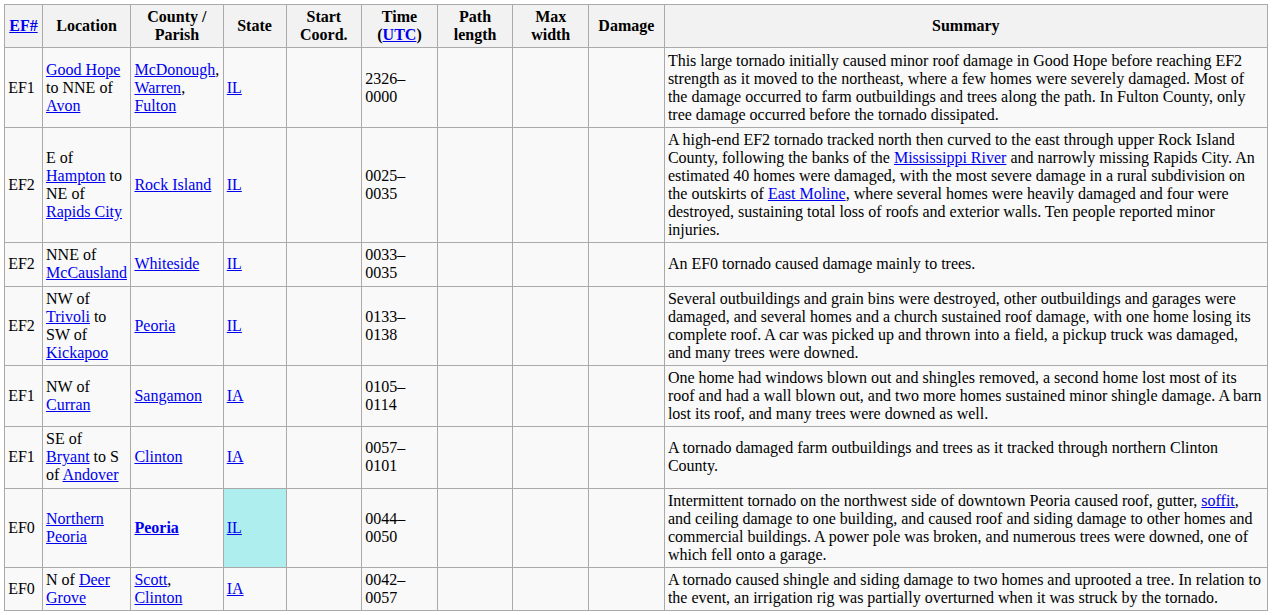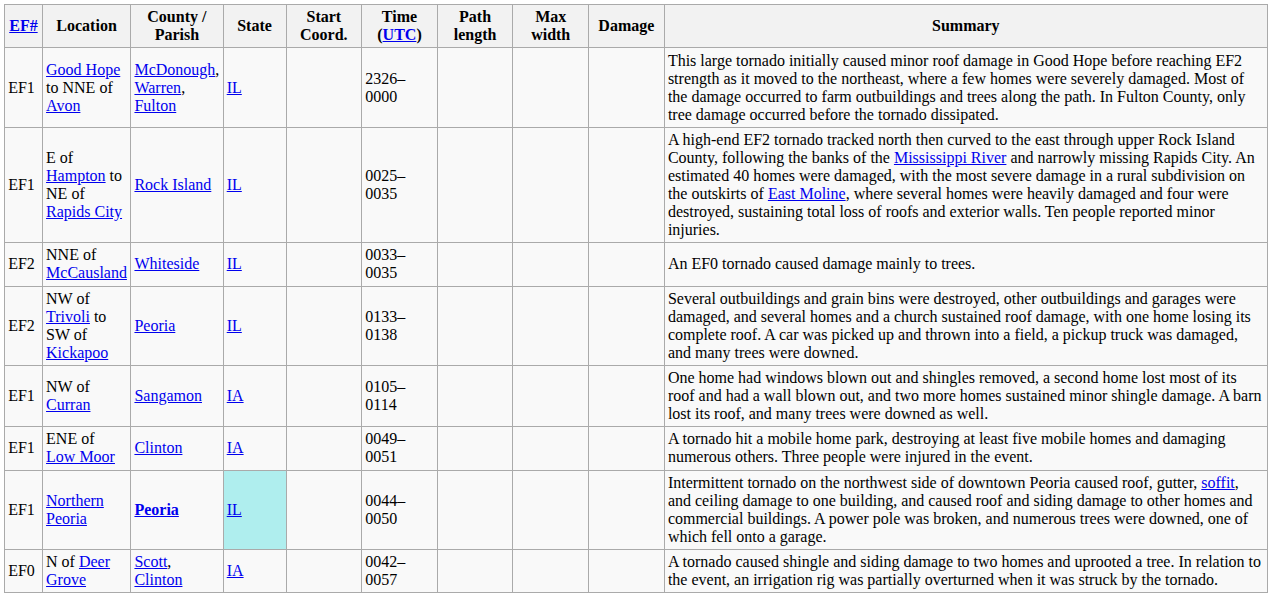(22, 184) EF2 -> (22, 184) EF1
+ row: (80, 448)
- row: (82, 457)
(22, 527) EF0 -> (22, 509) EF1
